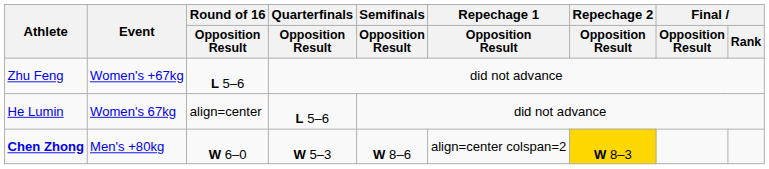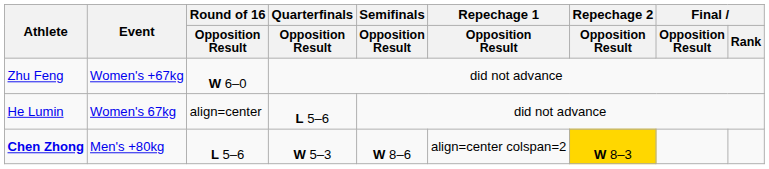(228, 84) L 5–6 -> (228, 84) W 6–0
(228, 154) W 6–0 -> (228, 154) L 5–6
